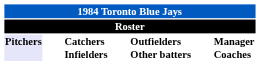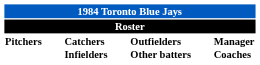(23, 41) lavender background -> (23, 41) no background
